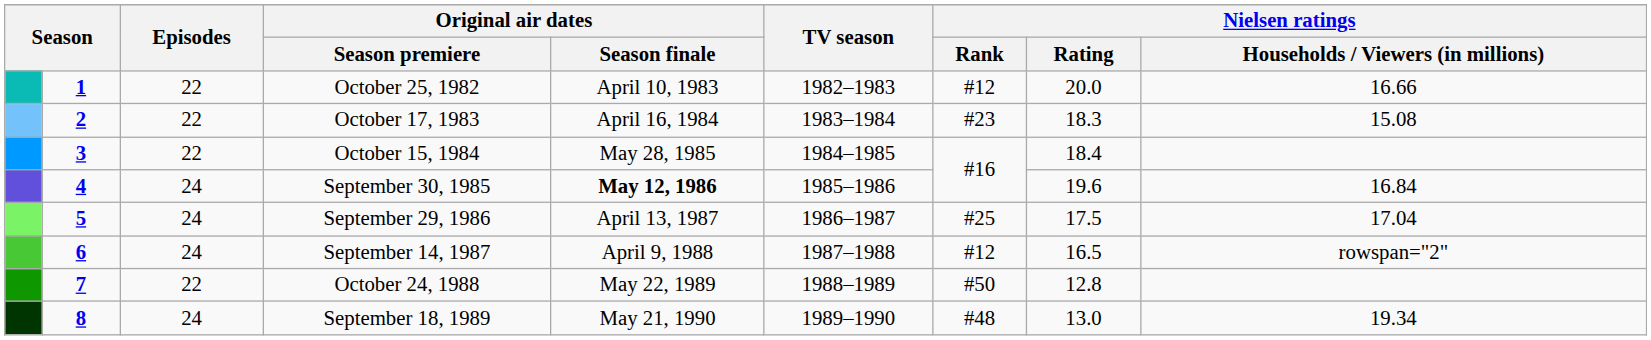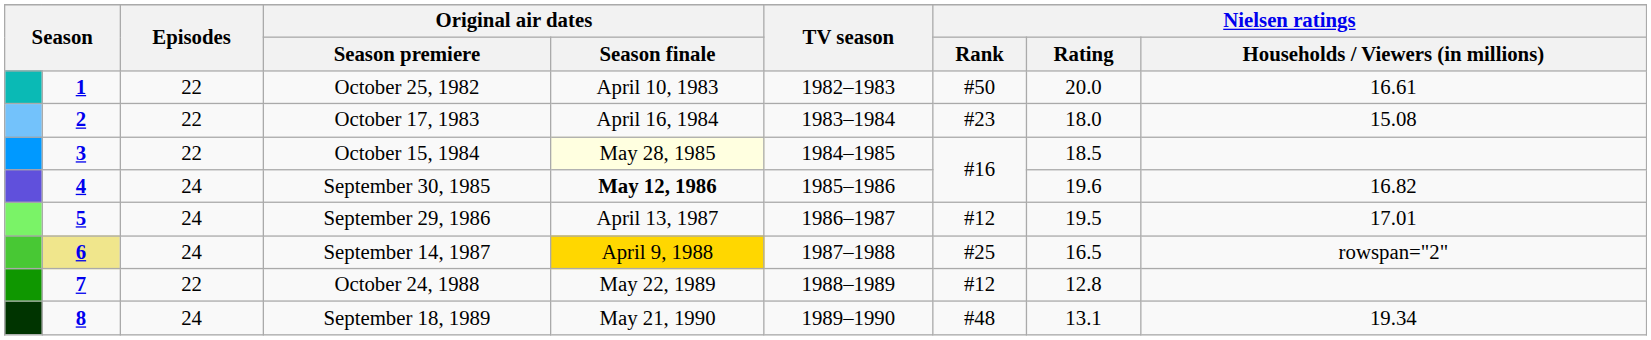(980, 86) #12 -> (980, 86) #50
(1393, 86) 16.66 -> (1393, 86) 16.61
(1084, 119) 18.3 -> (1084, 119) 18.0
(657, 152) no background -> (657, 152) lightyellow background
(1084, 152) 18.4 -> (1084, 152) 18.5
(1393, 185) 16.84 -> (1393, 185) 16.82
(980, 218) #25 -> (980, 218) #12
(1084, 218) 17.5 -> (1084, 218) 19.5
(1393, 218) 17.04 -> (1393, 218) 17.01
(81, 251) no background -> (81, 251) khaki background
(657, 251) no background -> (657, 251) gold background
(980, 251) #12 -> (980, 251) #25
(980, 284) #50 -> (980, 284) #12
(1084, 317) 13.0 -> (1084, 317) 13.1
